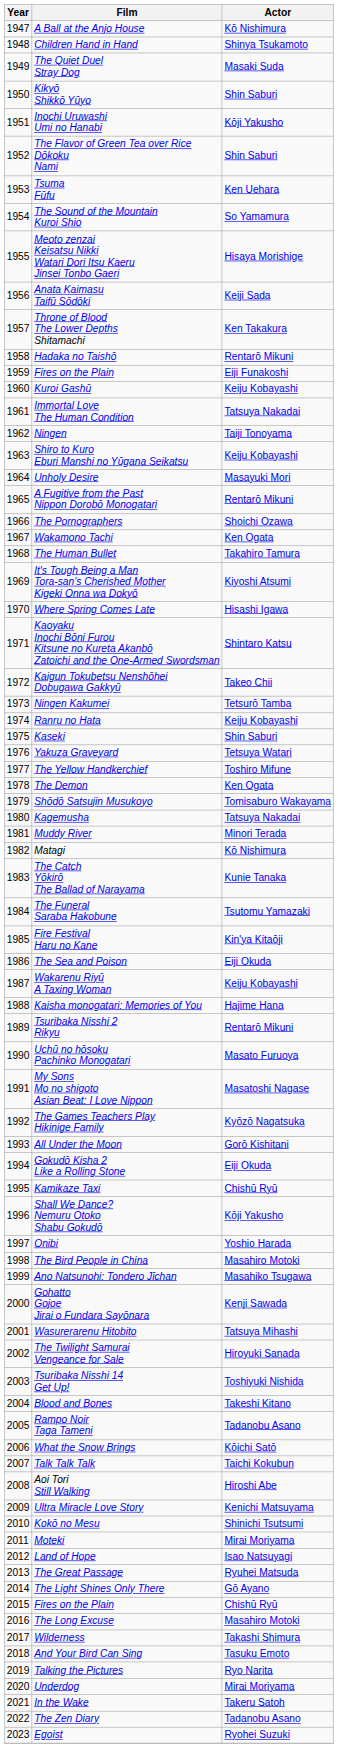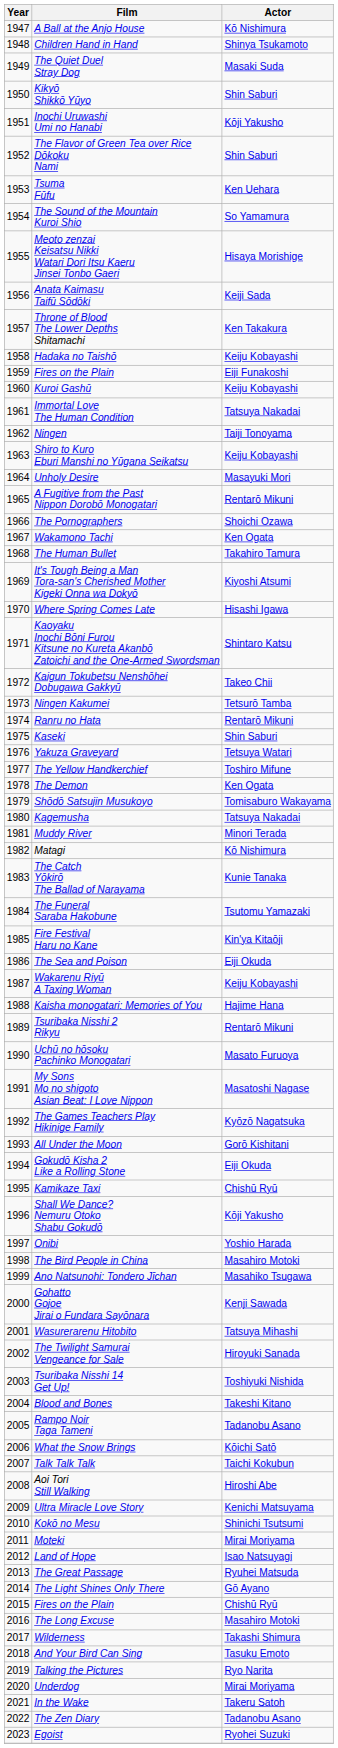(259, 357) Rentarō Mikuni -> (261, 357) Keiju Kobayashi
(261, 720) Keiju Kobayashi -> (259, 720) Rentarō Mikuni
